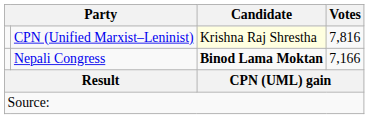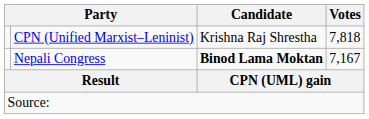(258, 37) lightyellow background -> (258, 37) no background
(345, 37) 7,816 -> (345, 37) 7,818
(345, 59) 7,166 -> (345, 59) 7,167
